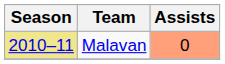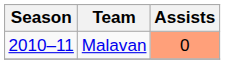(41, 45) khaki background -> (41, 45) no background
